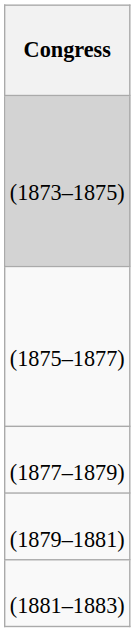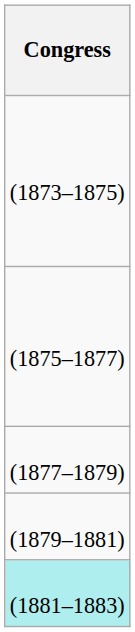(67, 193) lightgrey background -> (67, 193) no background
(67, 605) no background -> (67, 605) paleturquoise background
